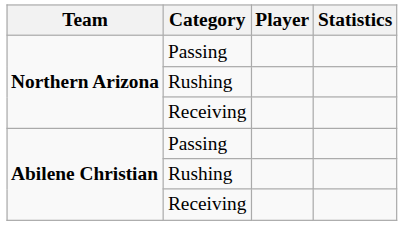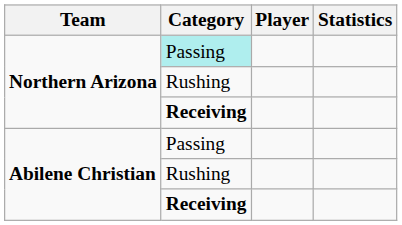(197, 50) no background -> (195, 50) paleturquoise background
(207, 112) normal -> (206, 112) bold
(207, 204) normal -> (206, 204) bold
